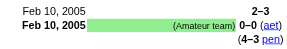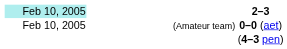(54, 11) no background -> (54, 11) paleturquoise background
(54, 25) bold -> (54, 25) normal
(204, 26) lightgreen background -> (204, 26) no background
